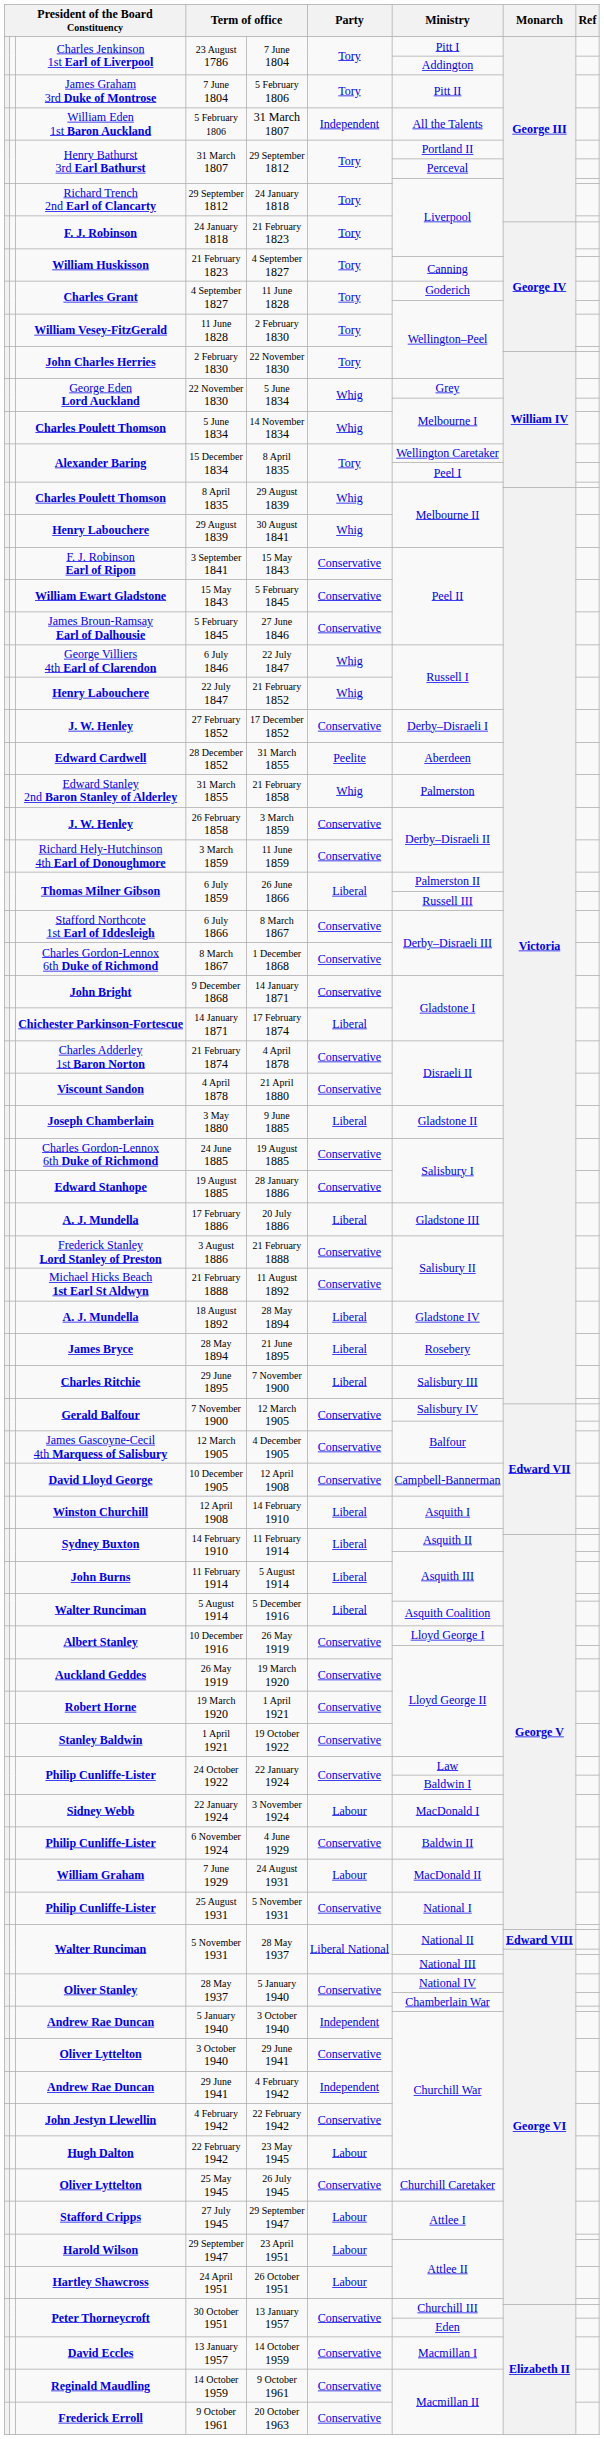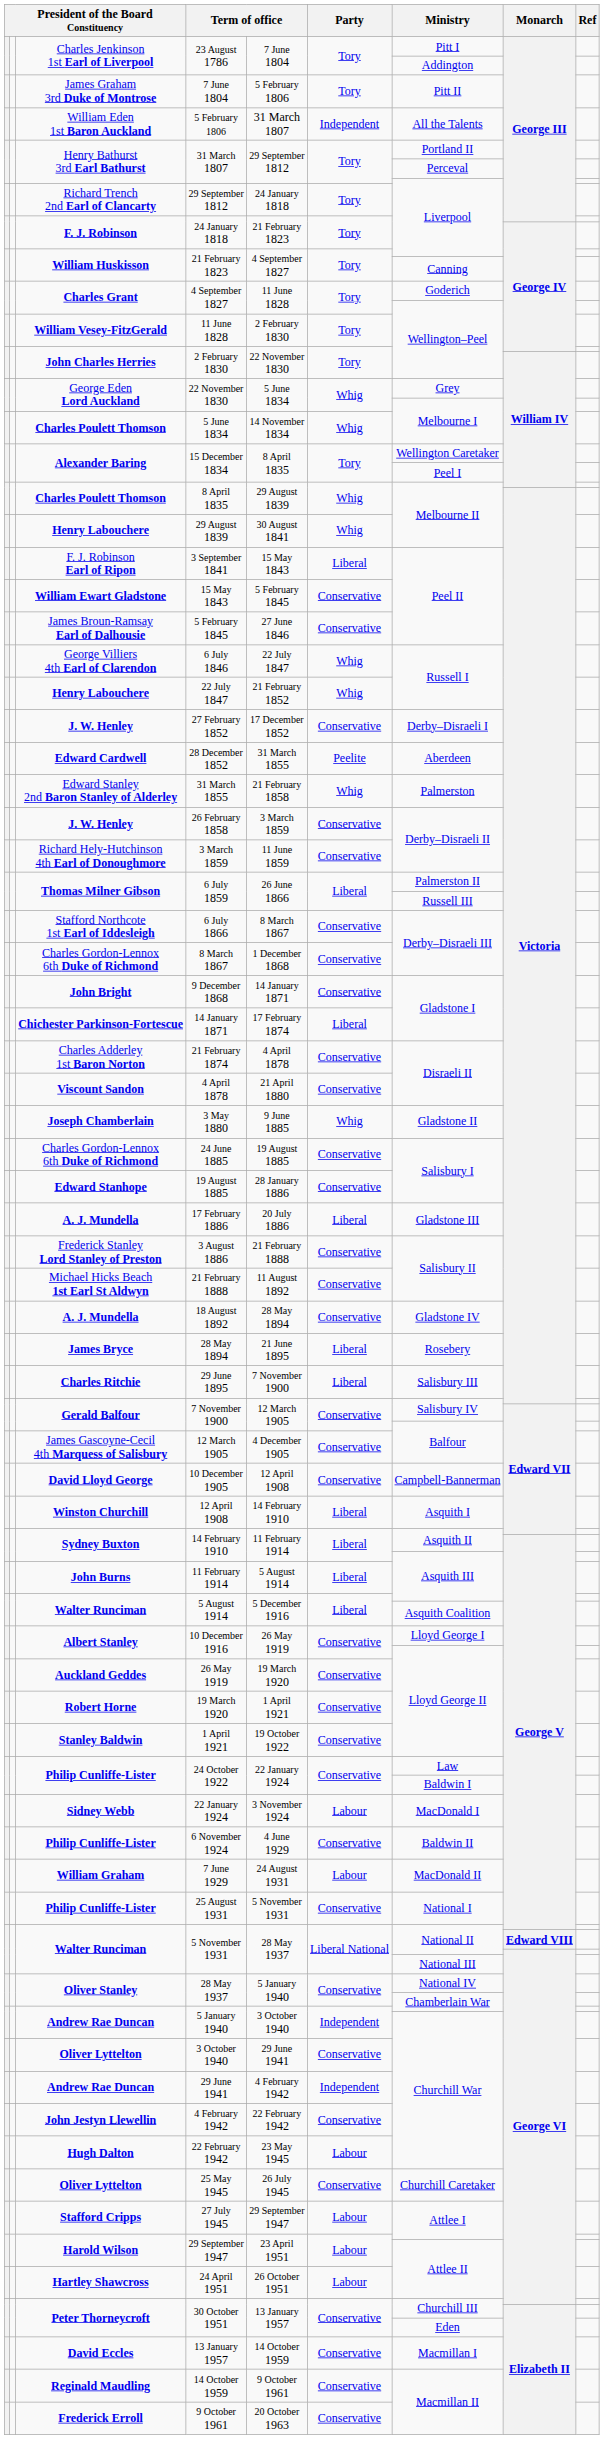(350, 563) Conservative -> (350, 563) Liberal
(350, 1121) Liberal -> (350, 1121) Whig
(350, 1317) Liberal -> (350, 1317) Conservative
